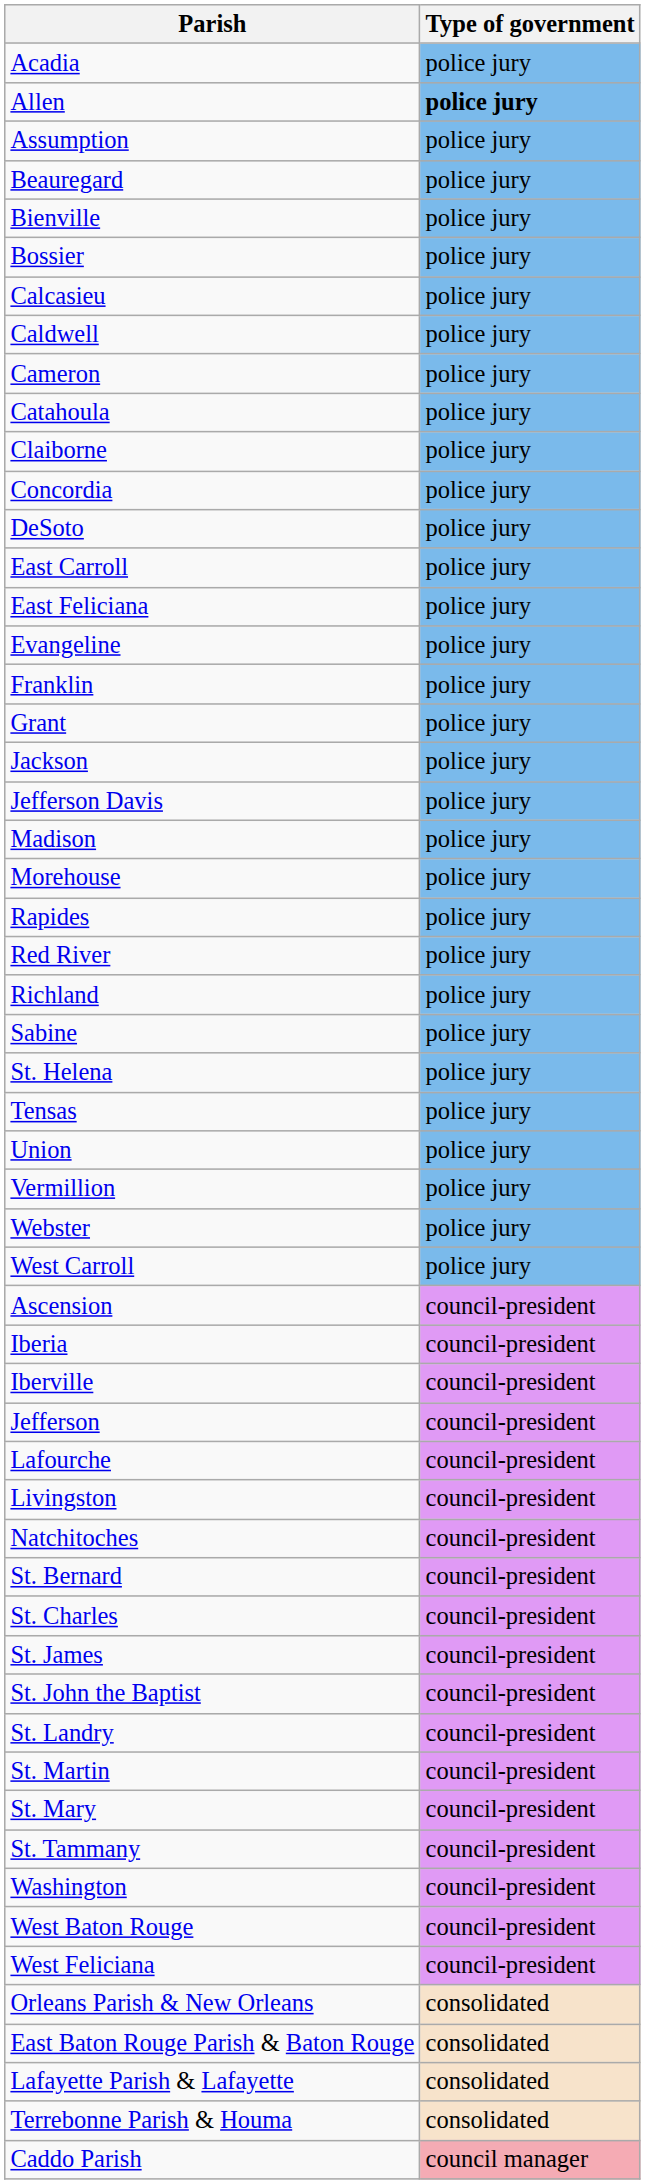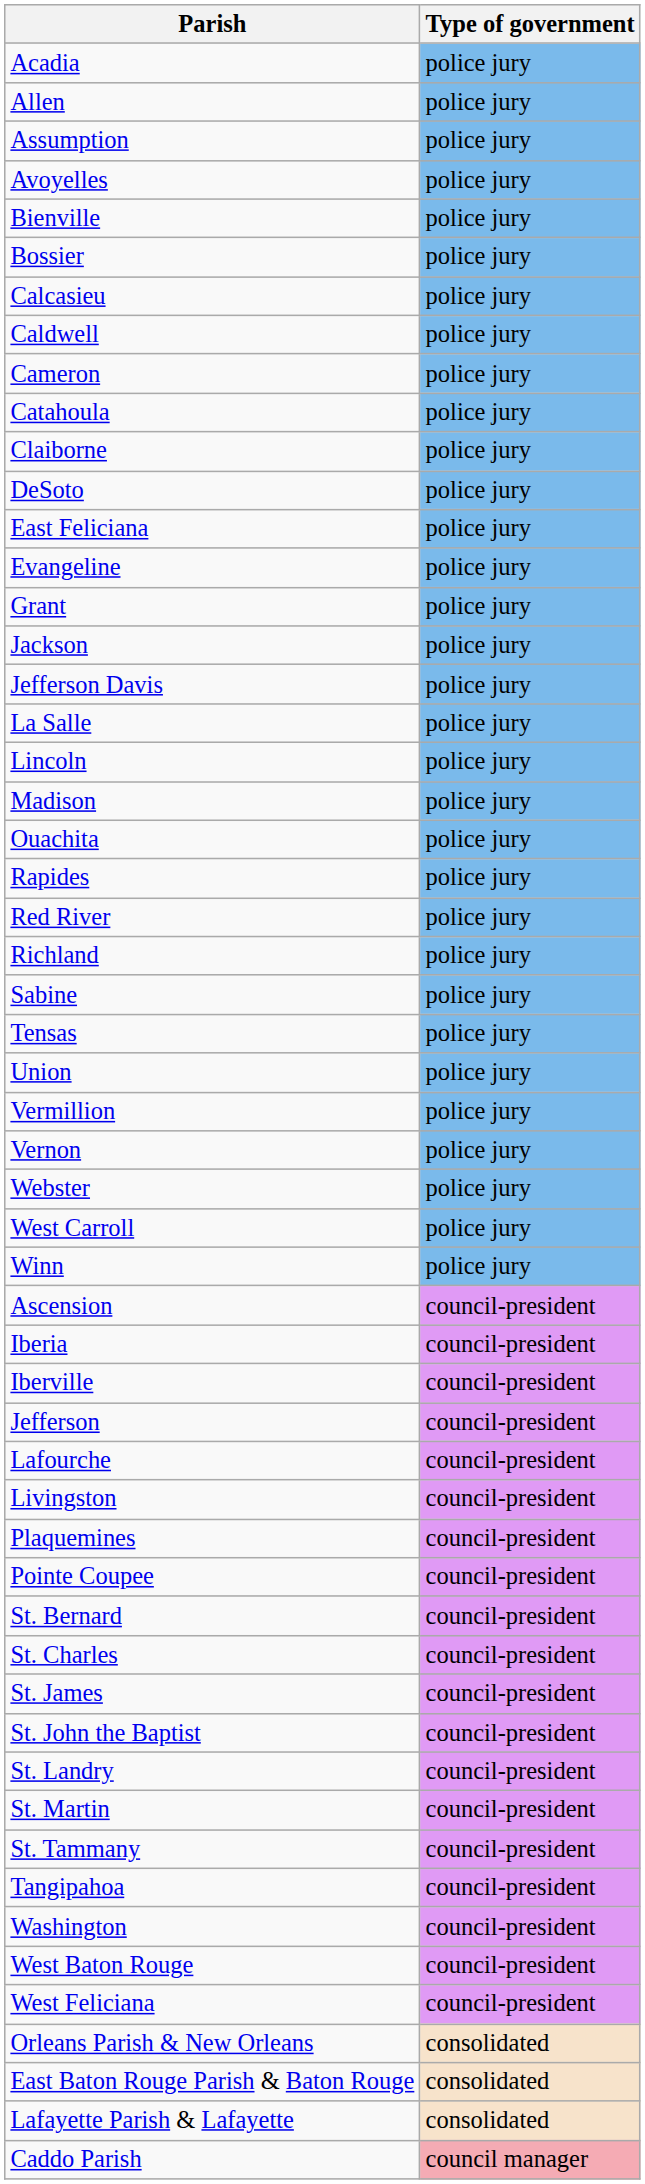(482, 101) bold -> (478, 101) normal
+ row: (59, 179)
- row: (67, 179)
- row: (61, 489)
- row: (69, 567)
- row: (52, 683)
+ row: (51, 722)
+ row: (48, 761)
- row: (65, 878)
+ row: (55, 839)
- row: (61, 1072)
+ row: (46, 1149)
+ row: (37, 1266)
- row: (74, 1538)
+ row: (73, 1538)
+ row: (82, 1576)
- row: (53, 1809)
+ row: (67, 1887)
- row: (151, 2120)
